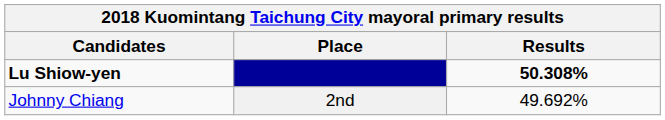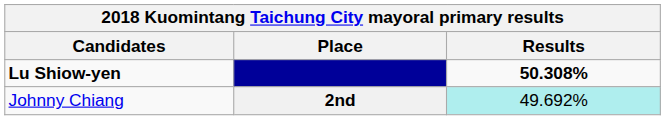(340, 100) normal -> (340, 100) bold
(554, 100) no background -> (554, 100) paleturquoise background
